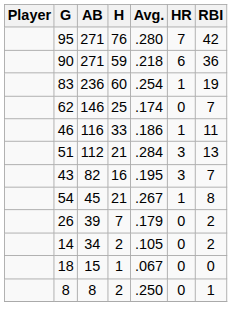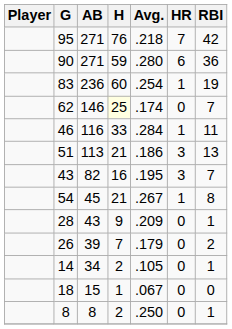(149, 38) .280 -> (149, 38) .218
(149, 61) .218 -> (149, 61) .280
(119, 107) no background -> (119, 107) lightyellow background
(149, 130) .186 -> (149, 130) .284
(92, 152) 112 -> (92, 152) 113
(149, 152) .284 -> (149, 152) .186
+ row: (66, 221)
(211, 244) 2 -> (211, 267) 1
